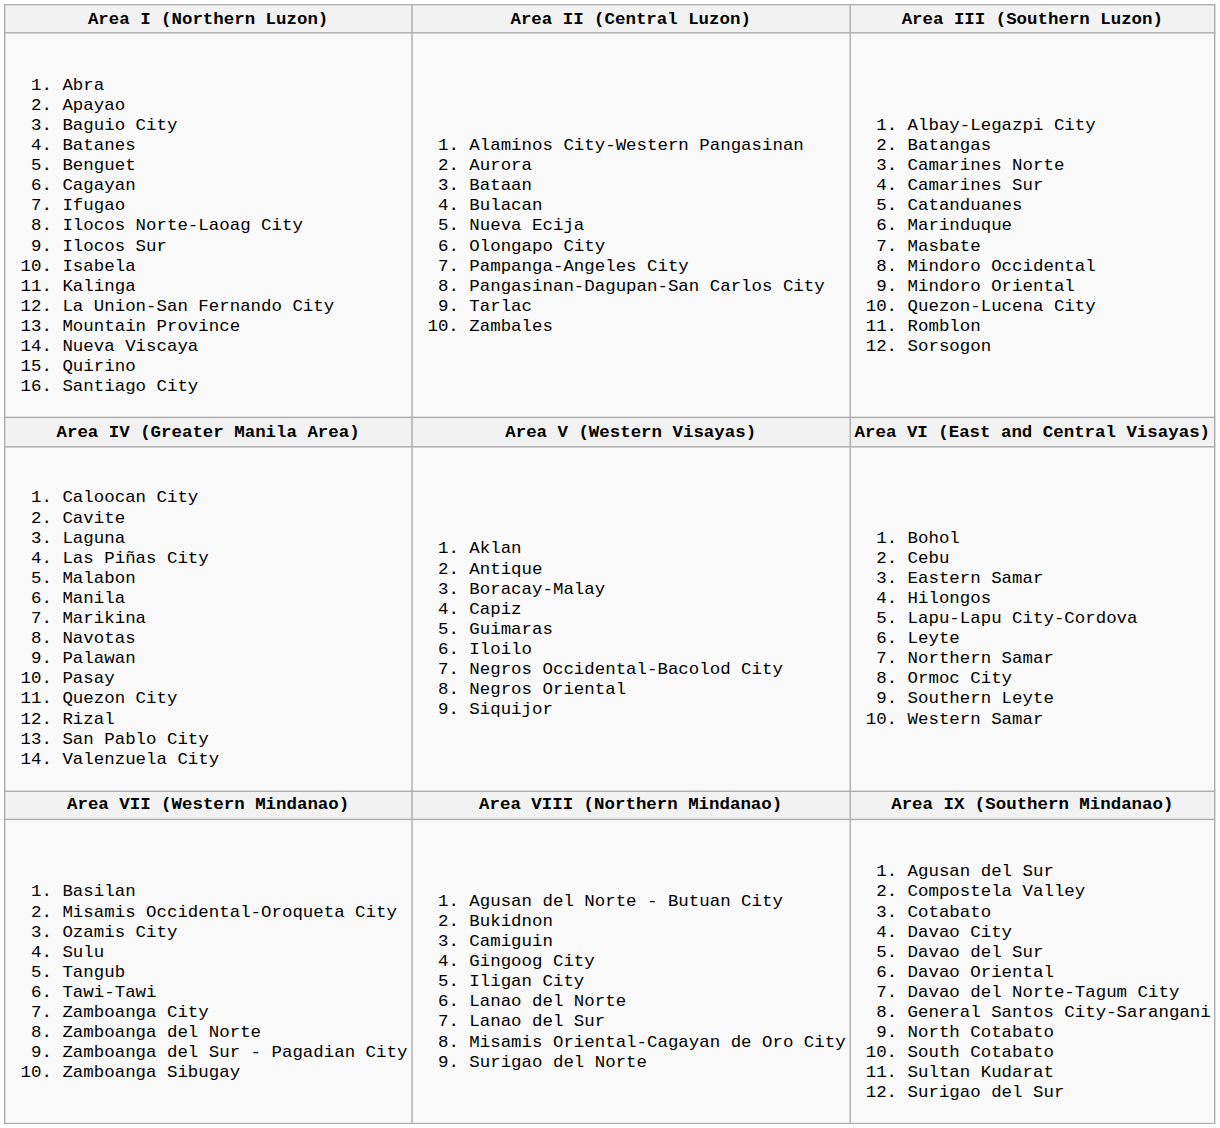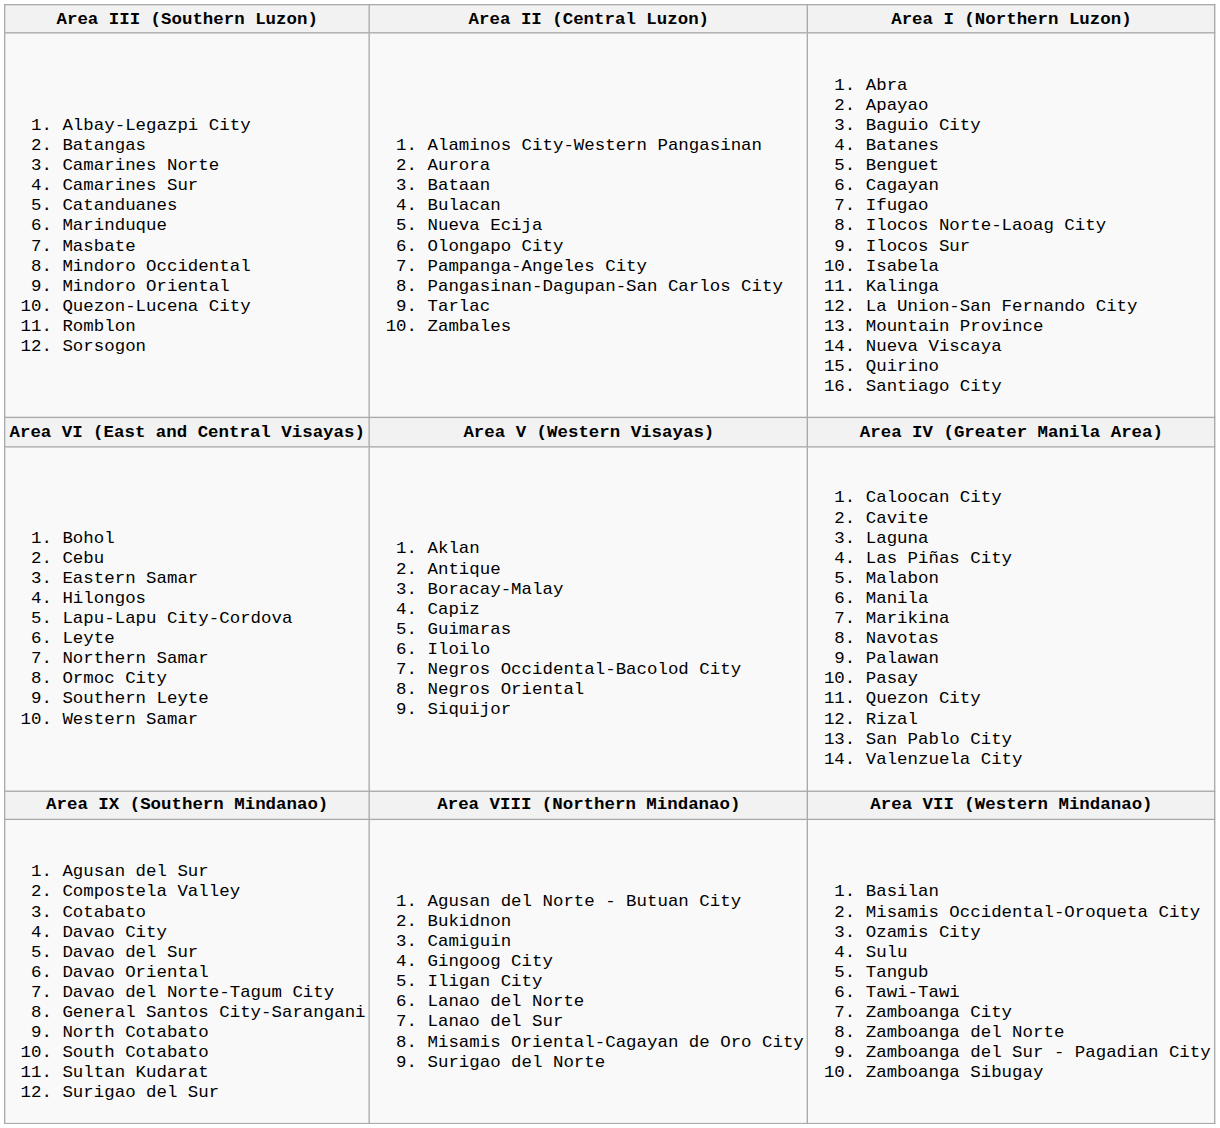columns swapped: (208, 19) <-> (1032, 19)
